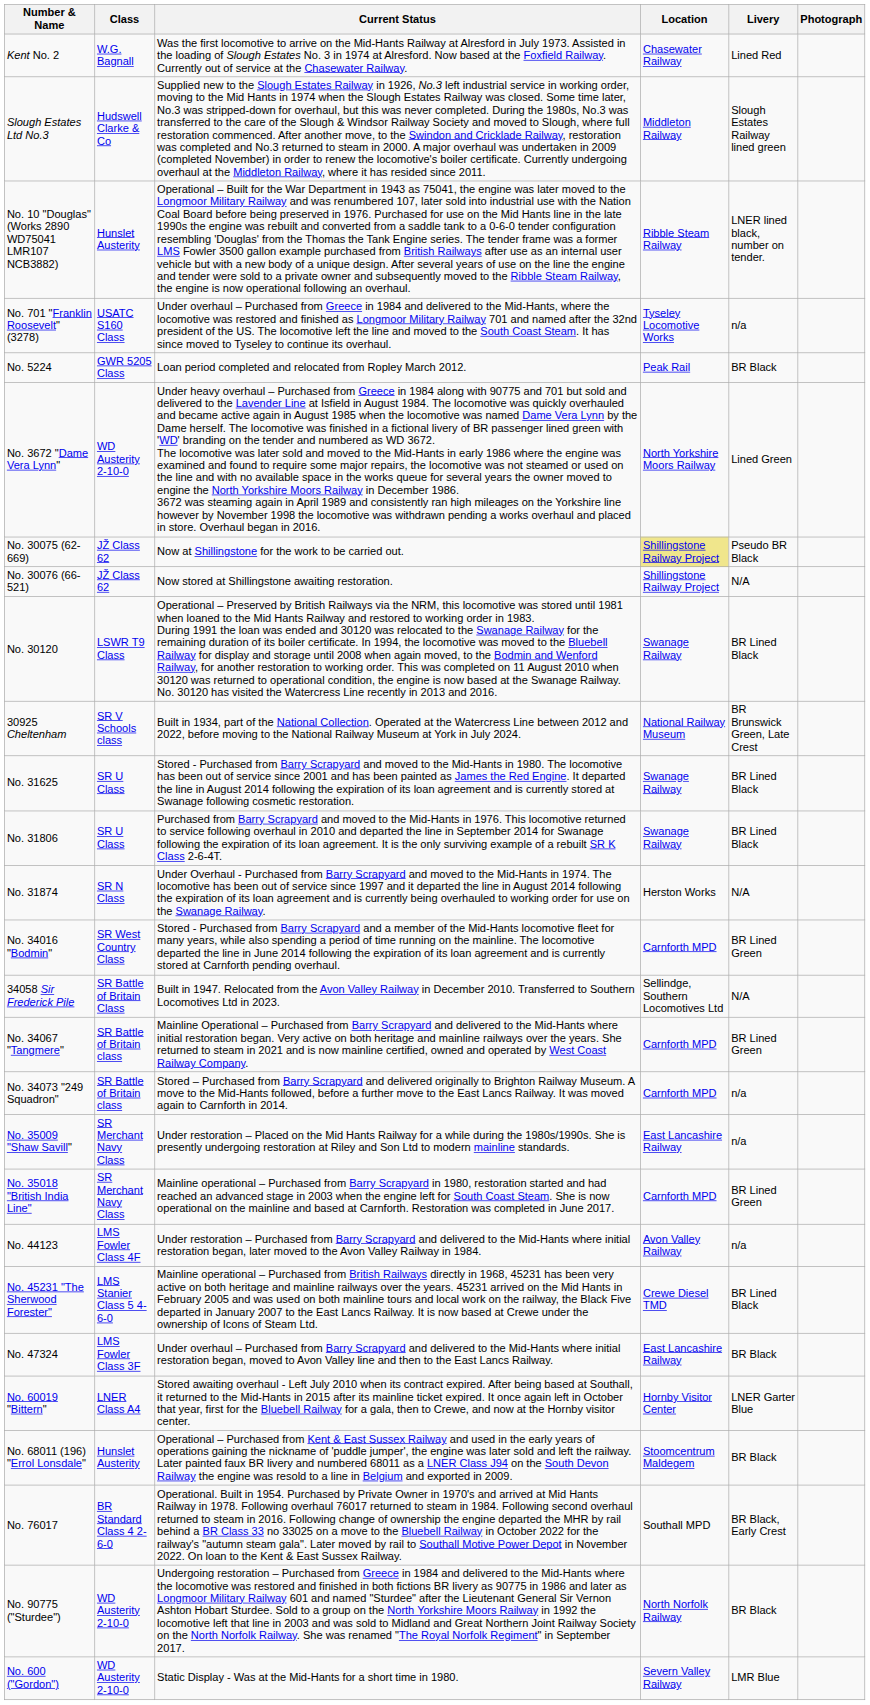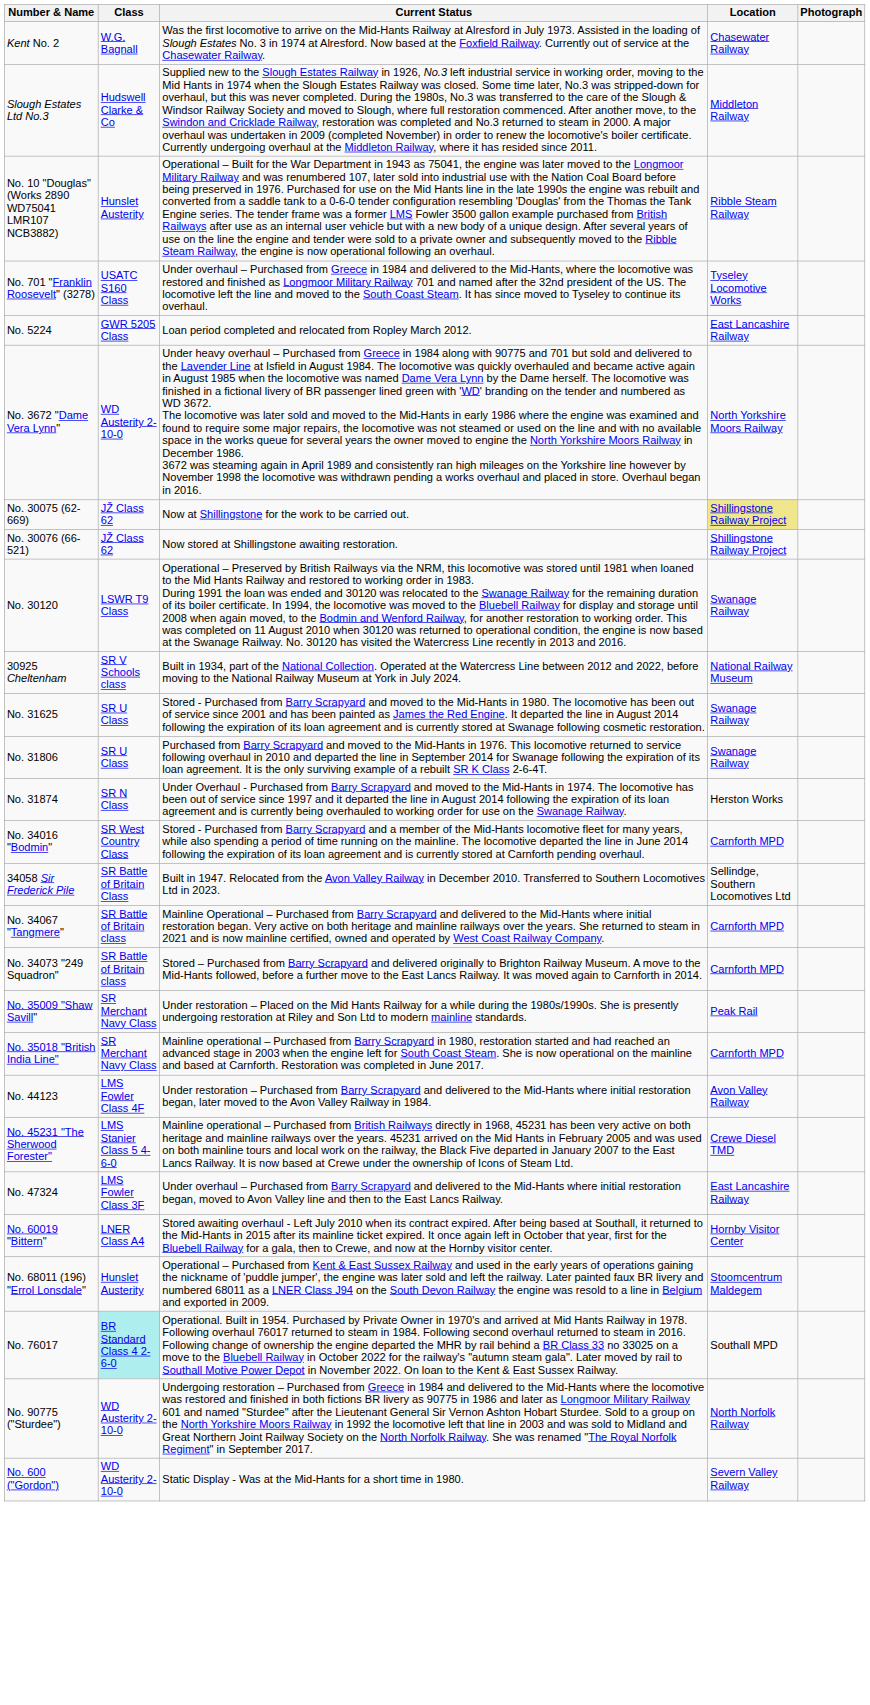- column: (763, 19)
(667, 367) Peak Rail -> (750, 330) East Lancashire Railway
(682, 1141) East Lancashire Railway -> (734, 1011) Peak Rail
(122, 1525) no background -> (126, 1345) paleturquoise background
